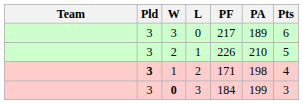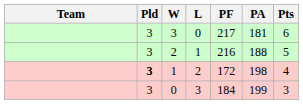(258, 33) 189 -> (258, 33) 181
(226, 52) 226 -> (226, 52) 216
(258, 52) 210 -> (258, 52) 188
(226, 71) 171 -> (226, 71) 172
(174, 90) bold -> (174, 90) normal
